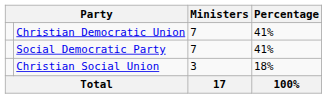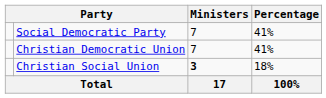rows swapped: (101, 32) <-> (91, 49)
(194, 67) normal -> (194, 67) bold
